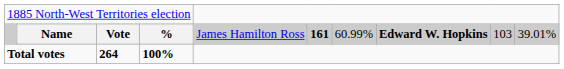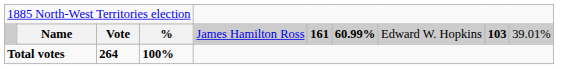(354, 34) normal -> (355, 34) bold
(433, 34) bold -> (431, 34) normal
(503, 34) normal -> (497, 34) bold
